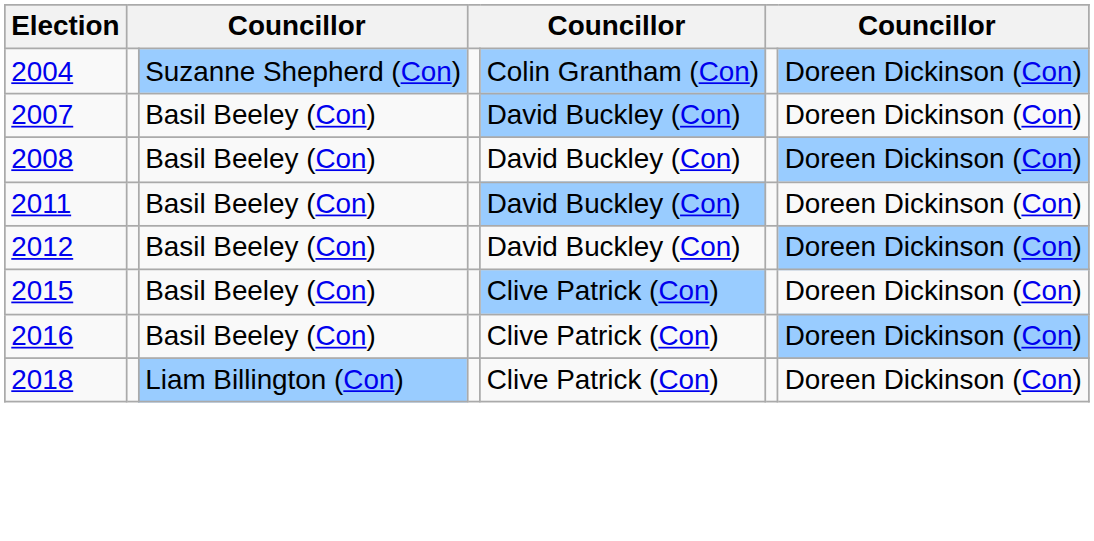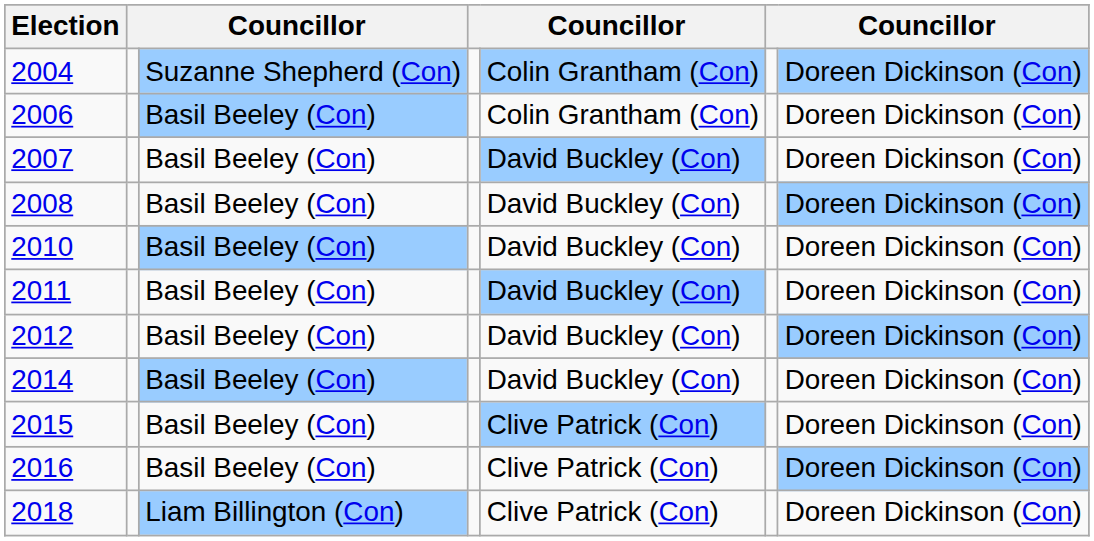+ row: (42, 114)
+ row: (42, 247)
+ row: (42, 379)
